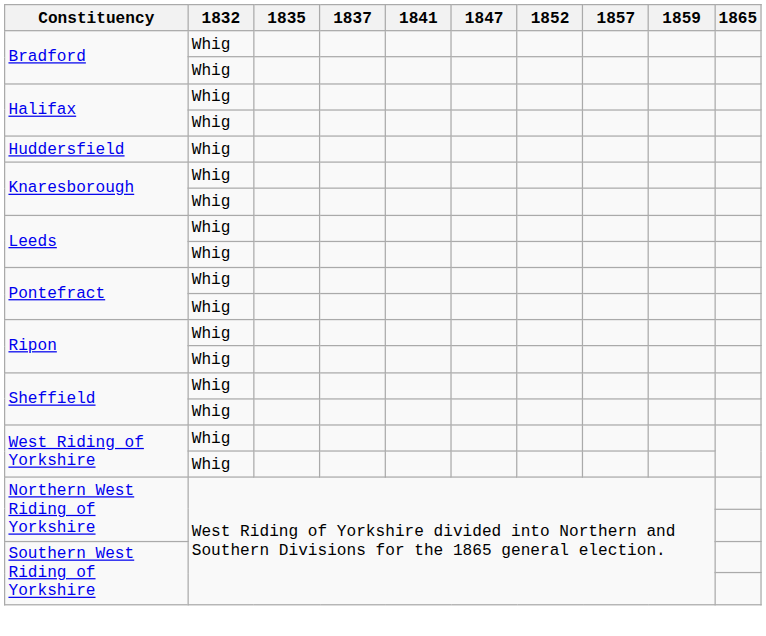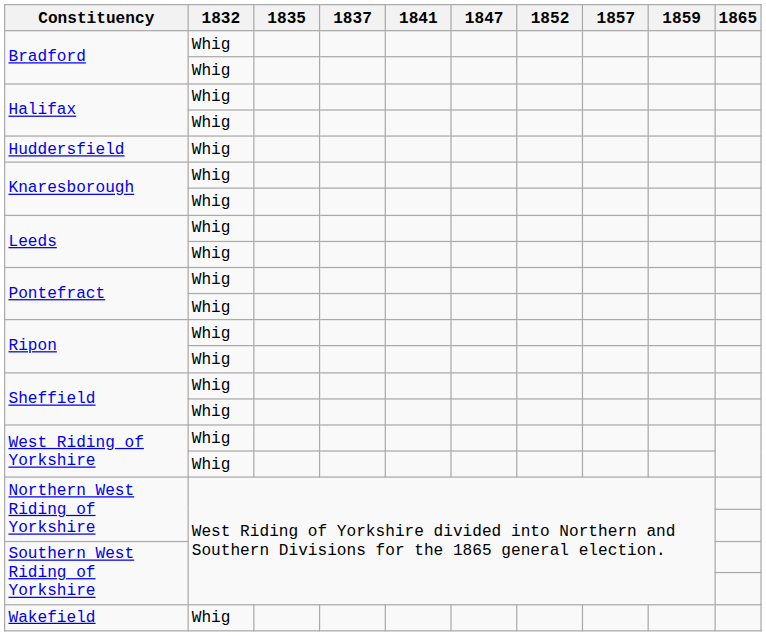+ row: (52, 618)
